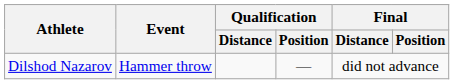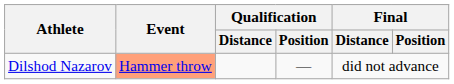(165, 66) no background -> (165, 66) lightsalmon background
